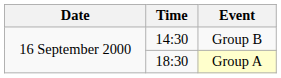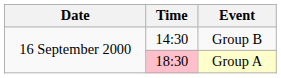(172, 61) no background -> (172, 61) pink background
